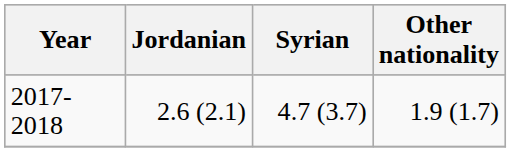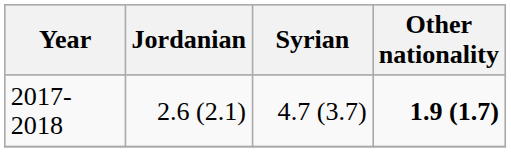(454, 110) normal -> (454, 110) bold
